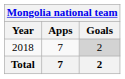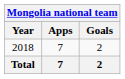(100, 47) lightgrey background -> (100, 47) no background
